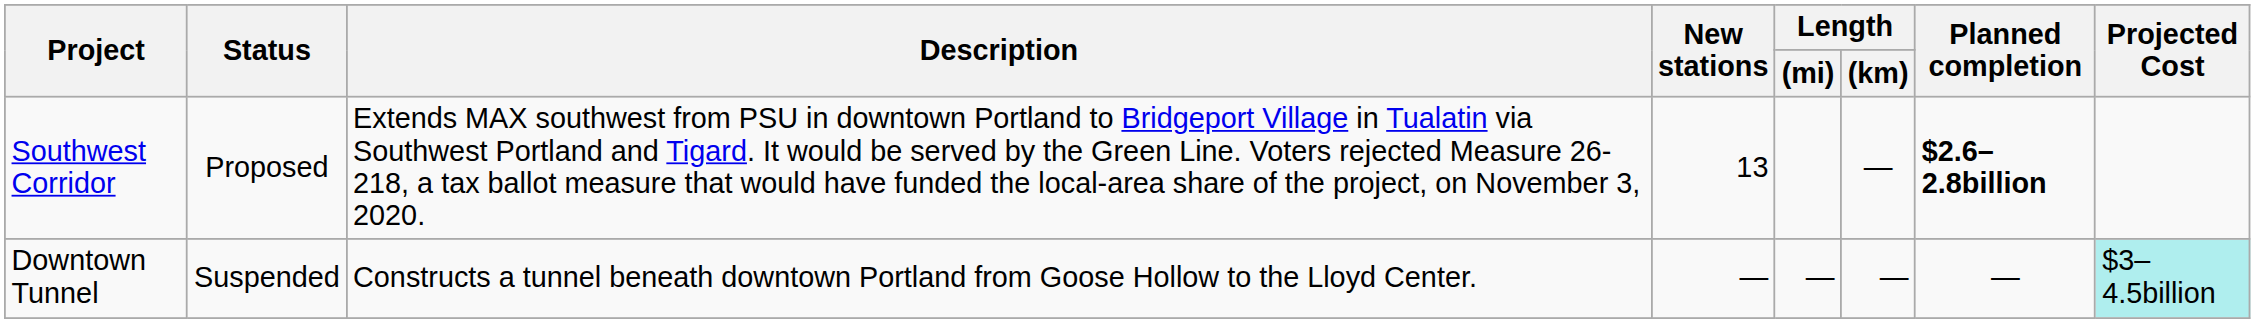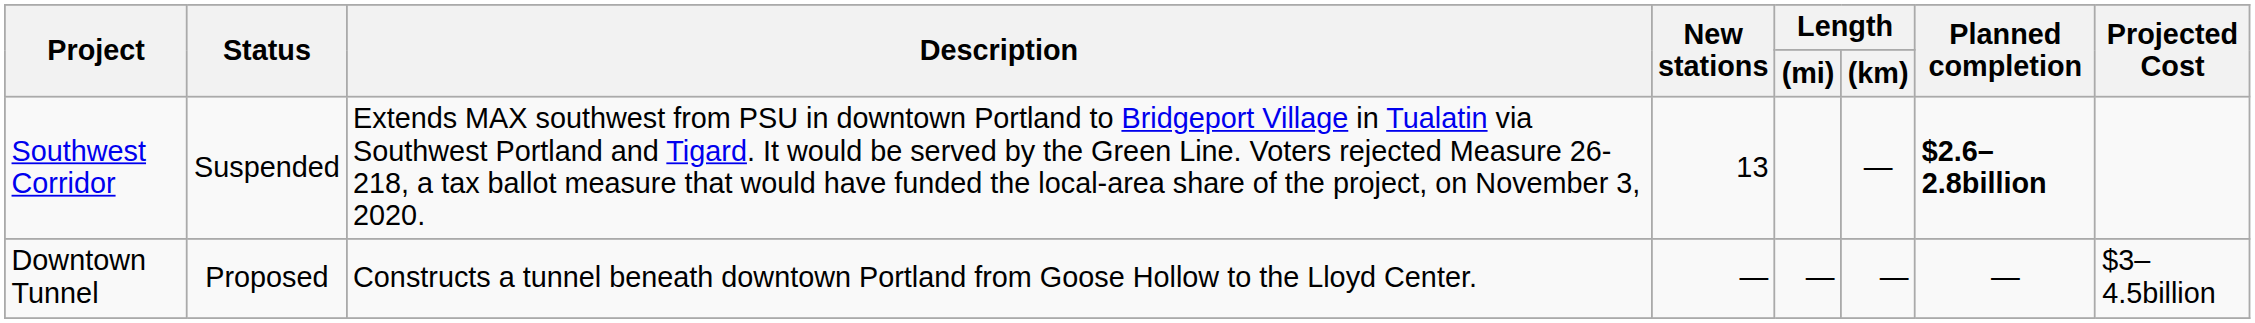(267, 167) Proposed -> (267, 167) Suspended
(267, 277) Suspended -> (267, 277) Proposed
(2159, 277) paleturquoise background -> (2159, 277) no background
